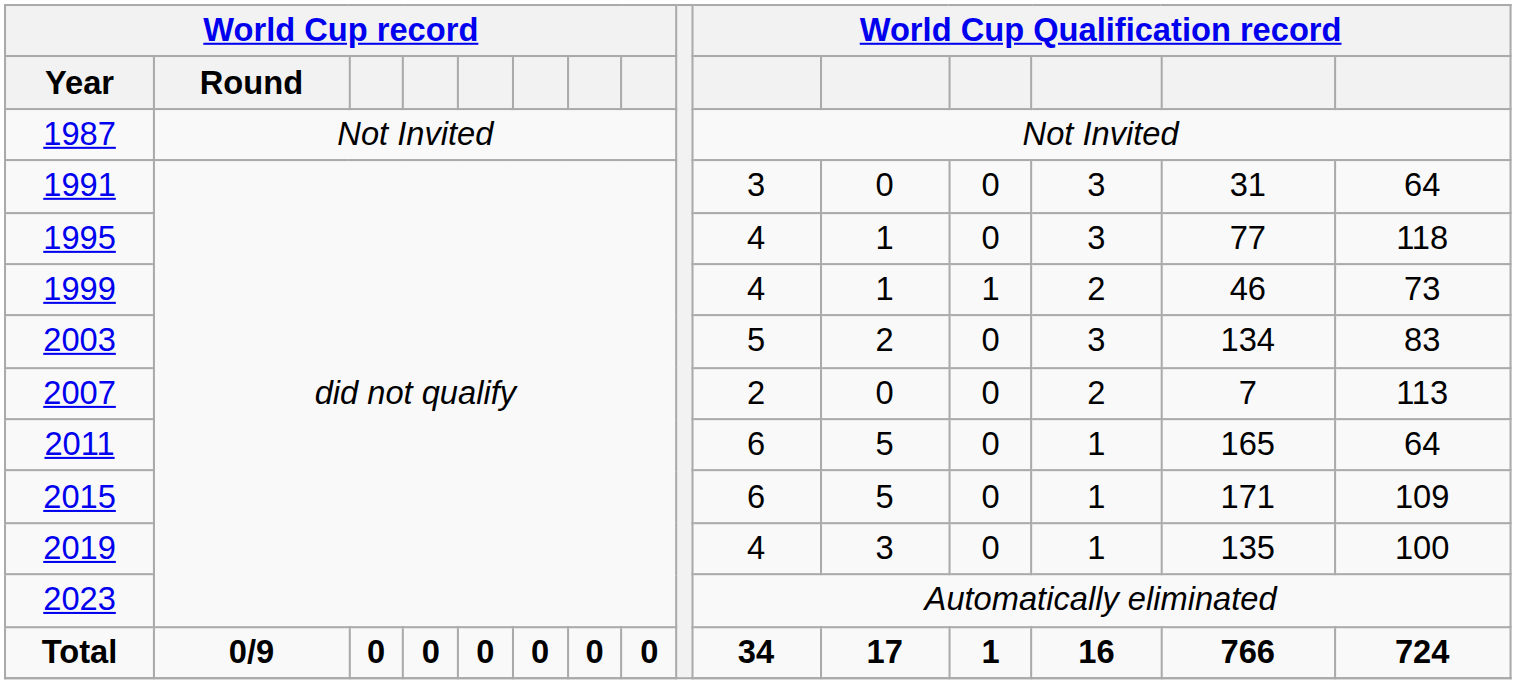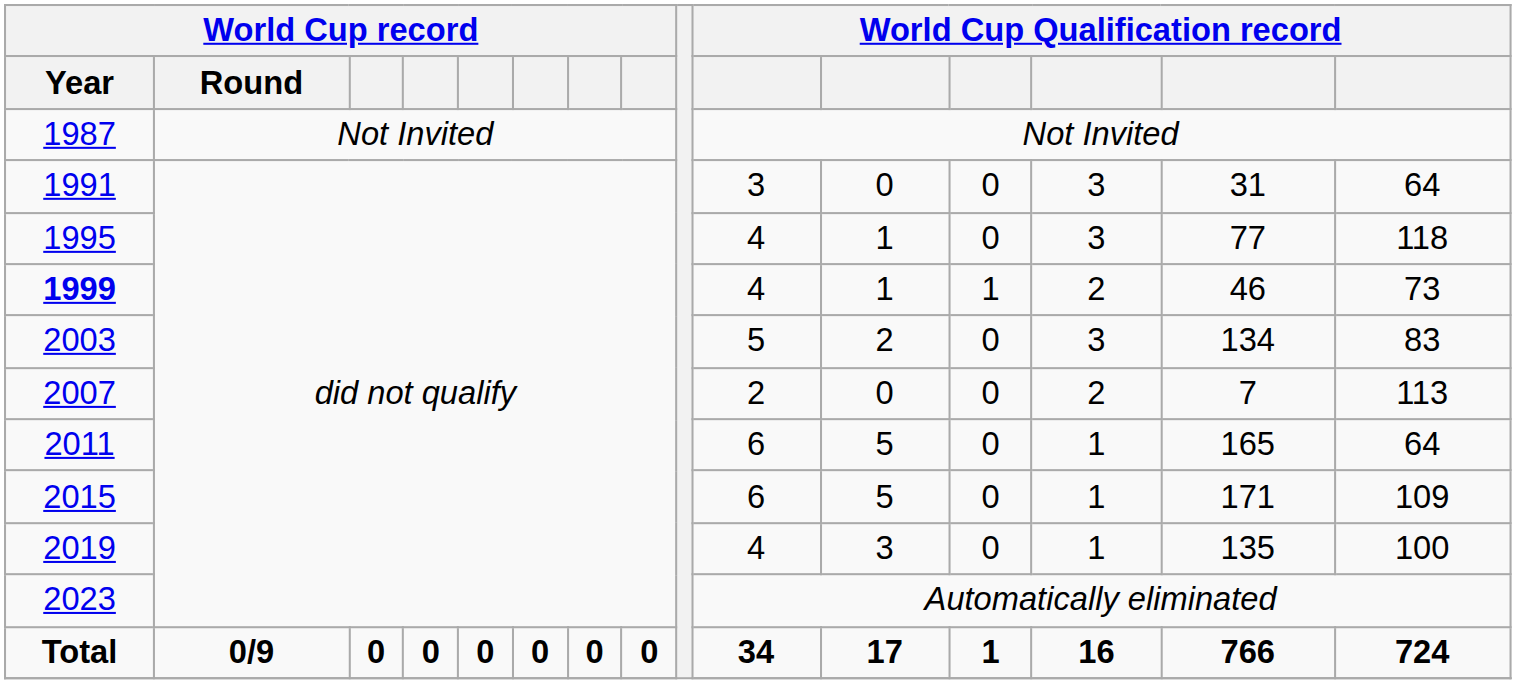(80, 289) normal -> (80, 289) bold
